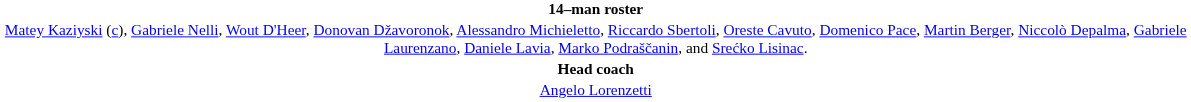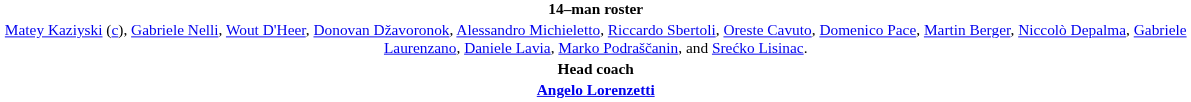(596, 90) normal -> (596, 90) bold
